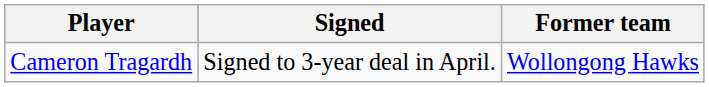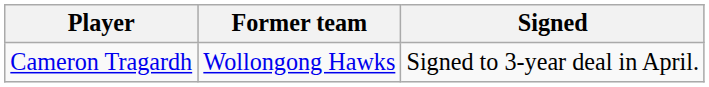columns swapped: (350, 23) <-> (603, 23)
